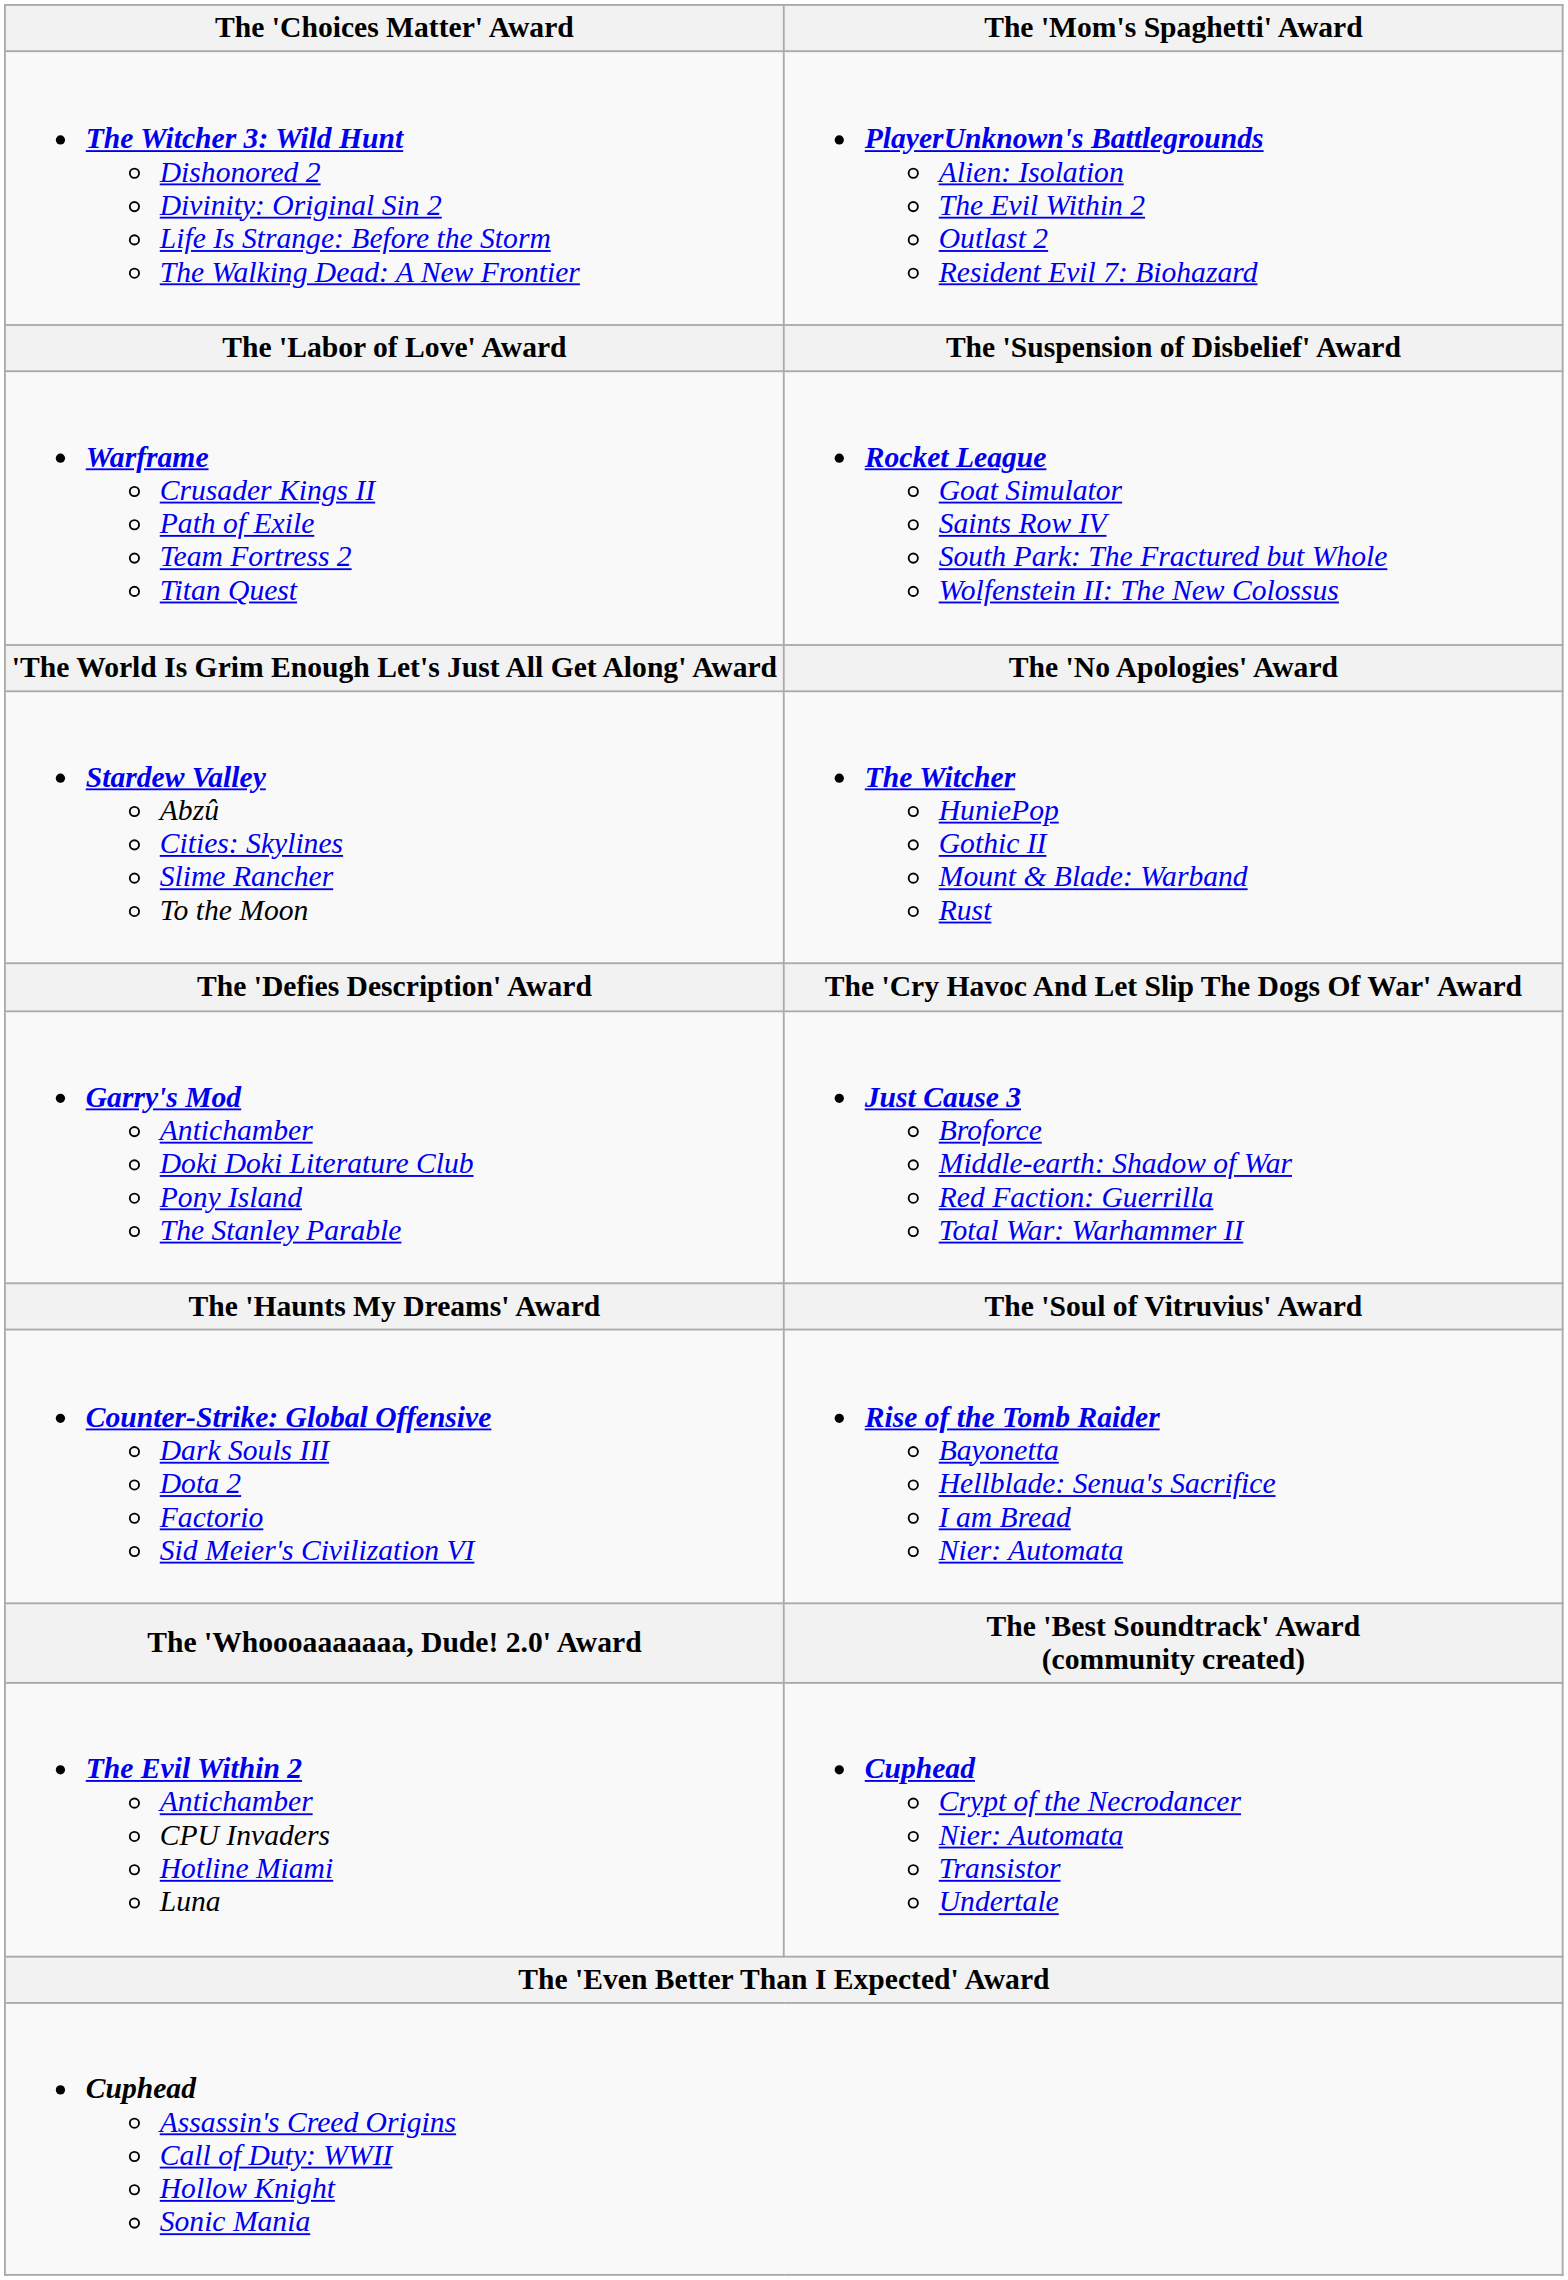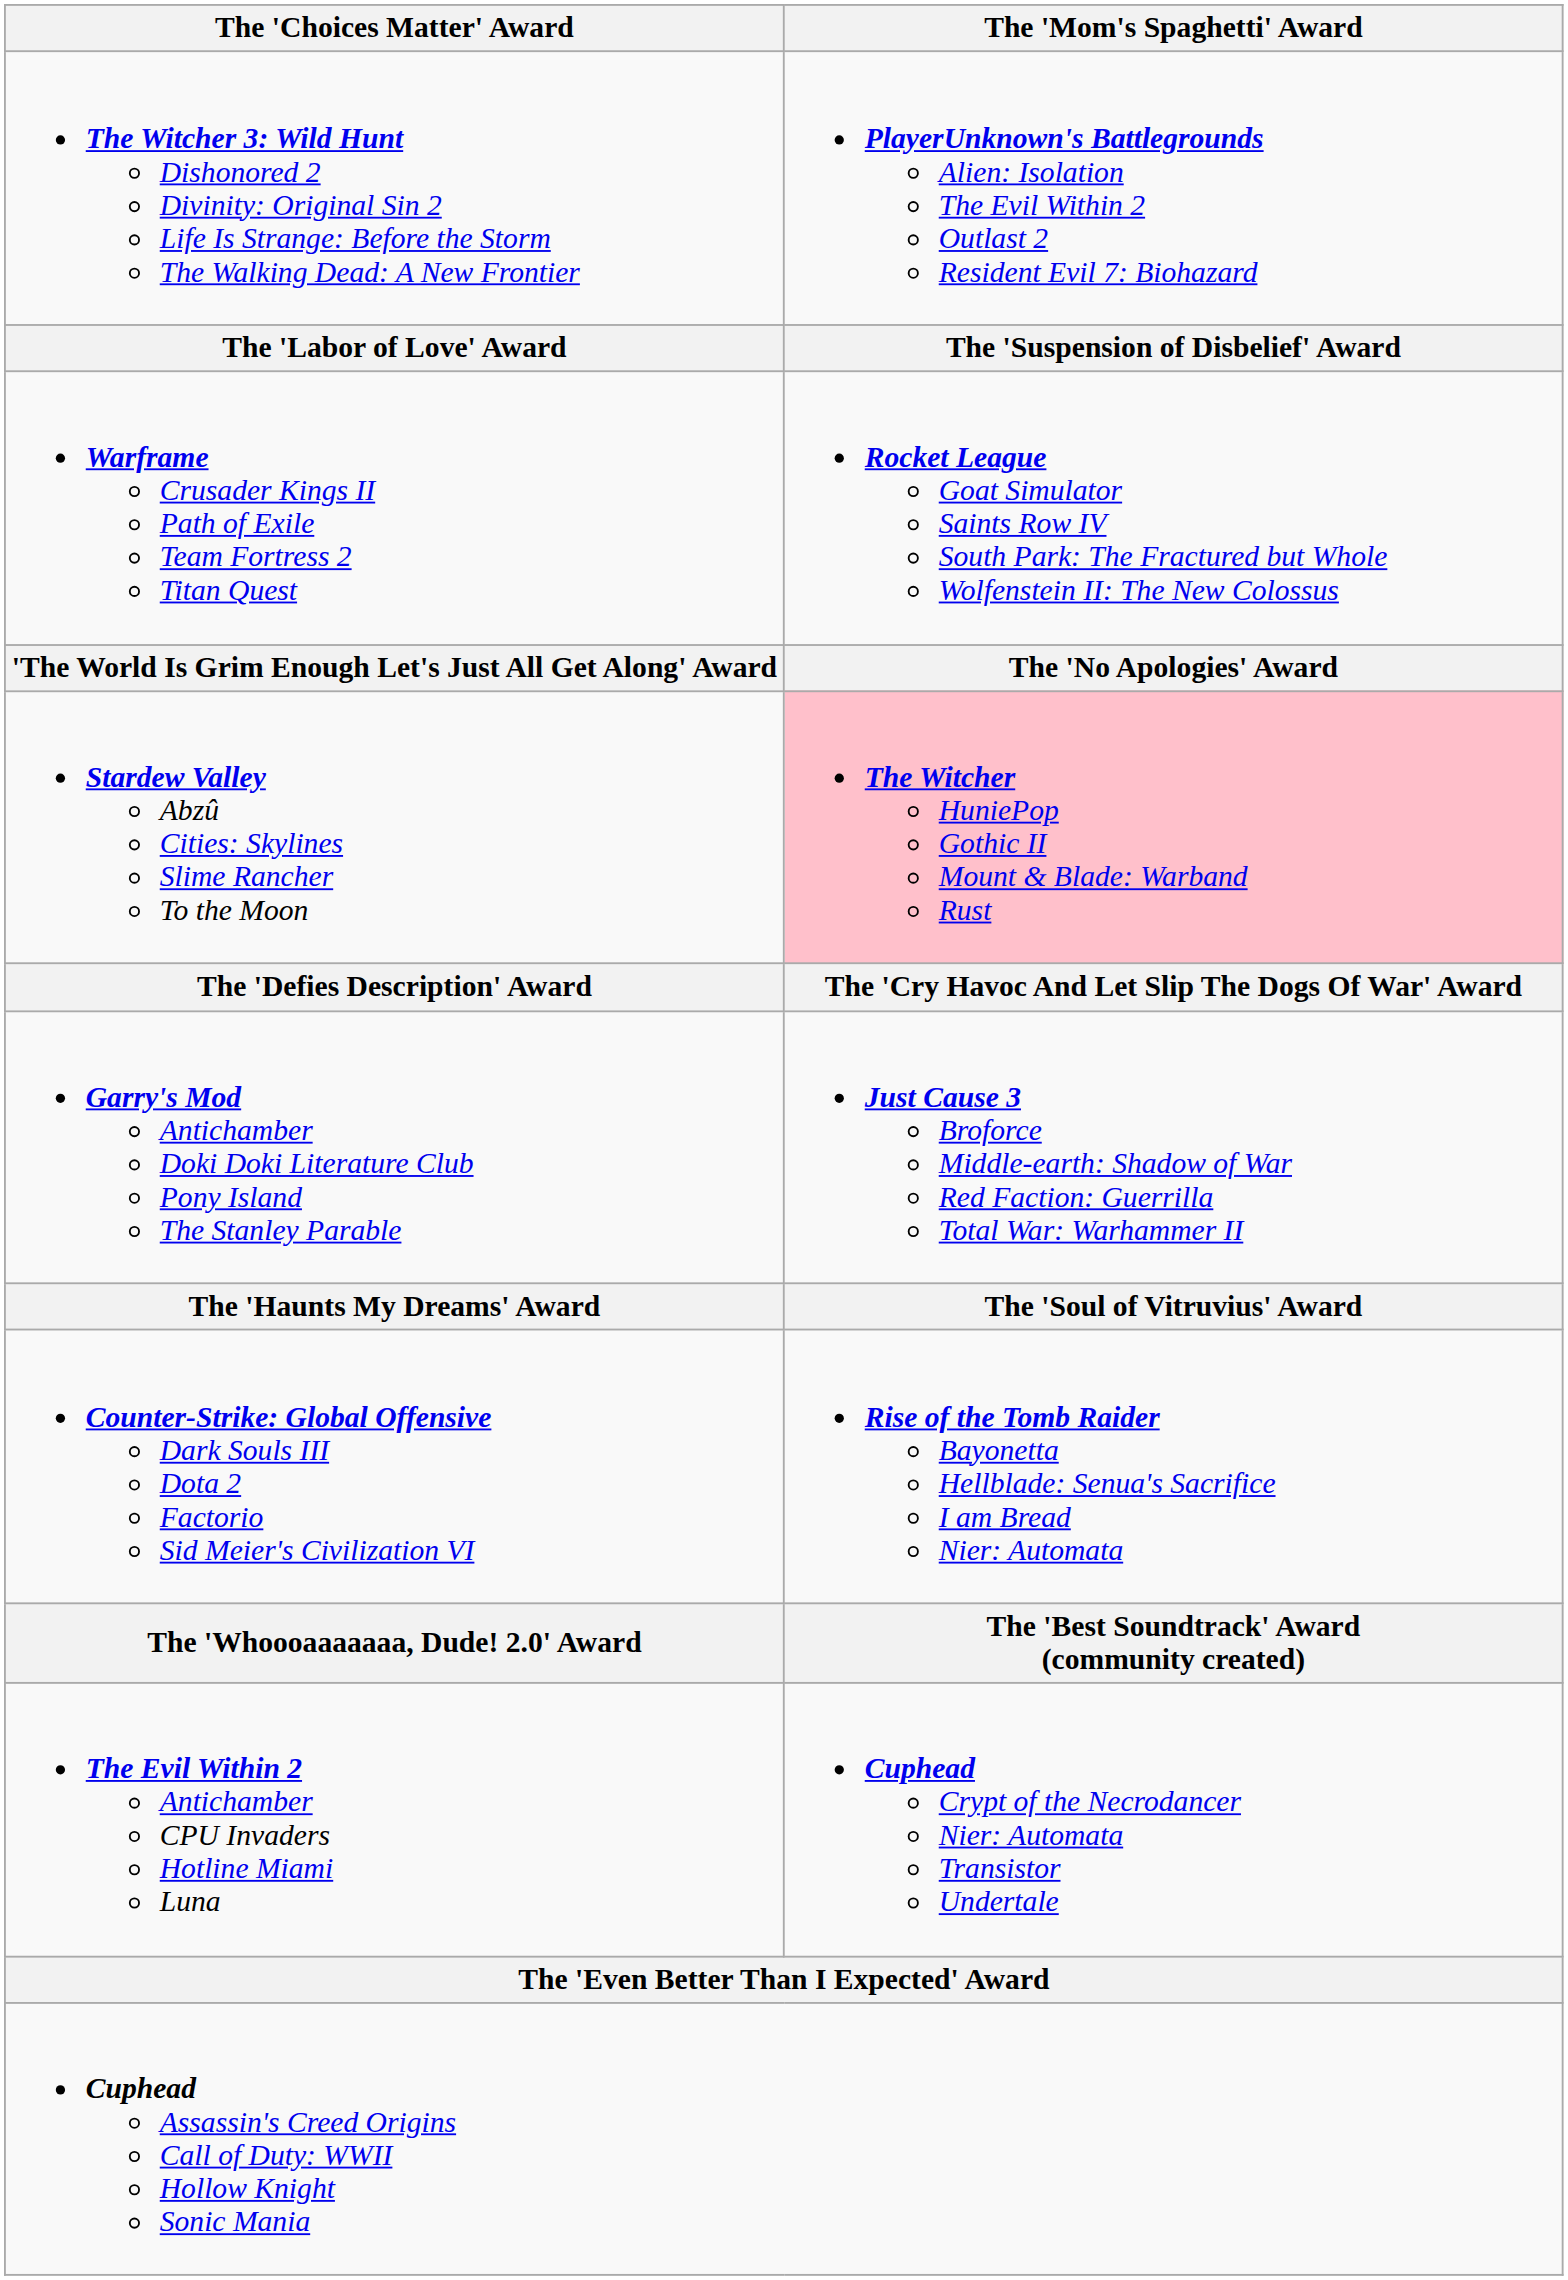(1173, 844) no background -> (1173, 844) pink background
